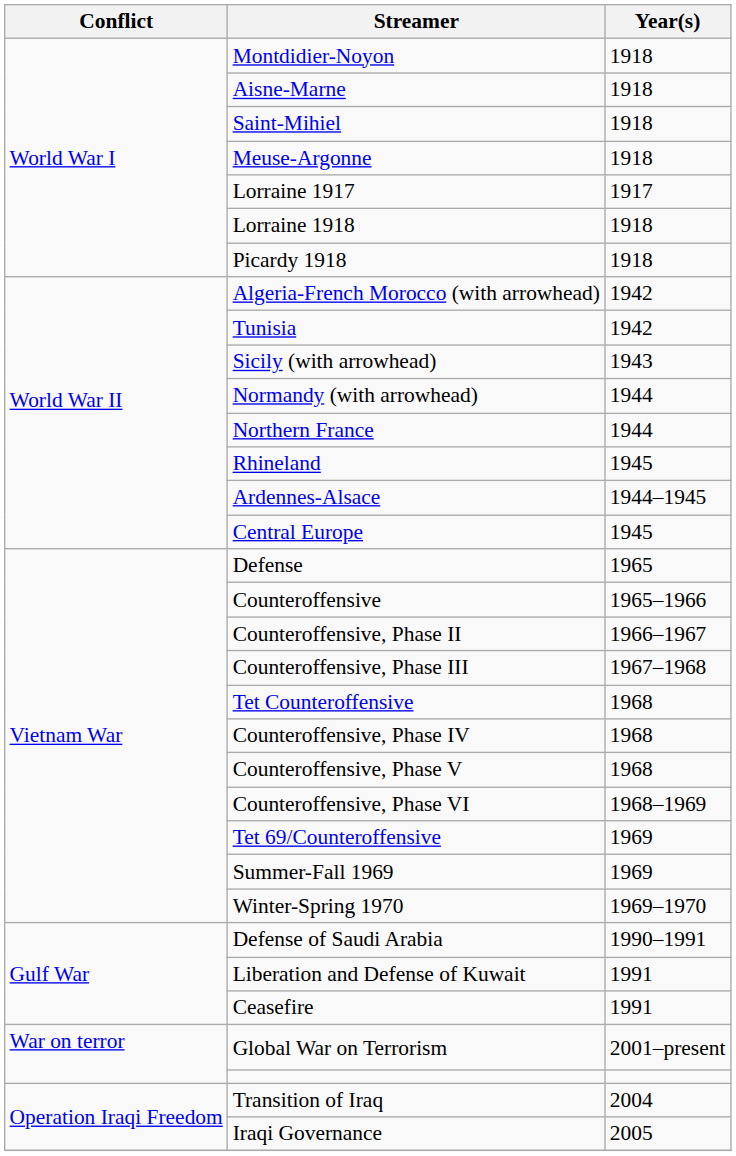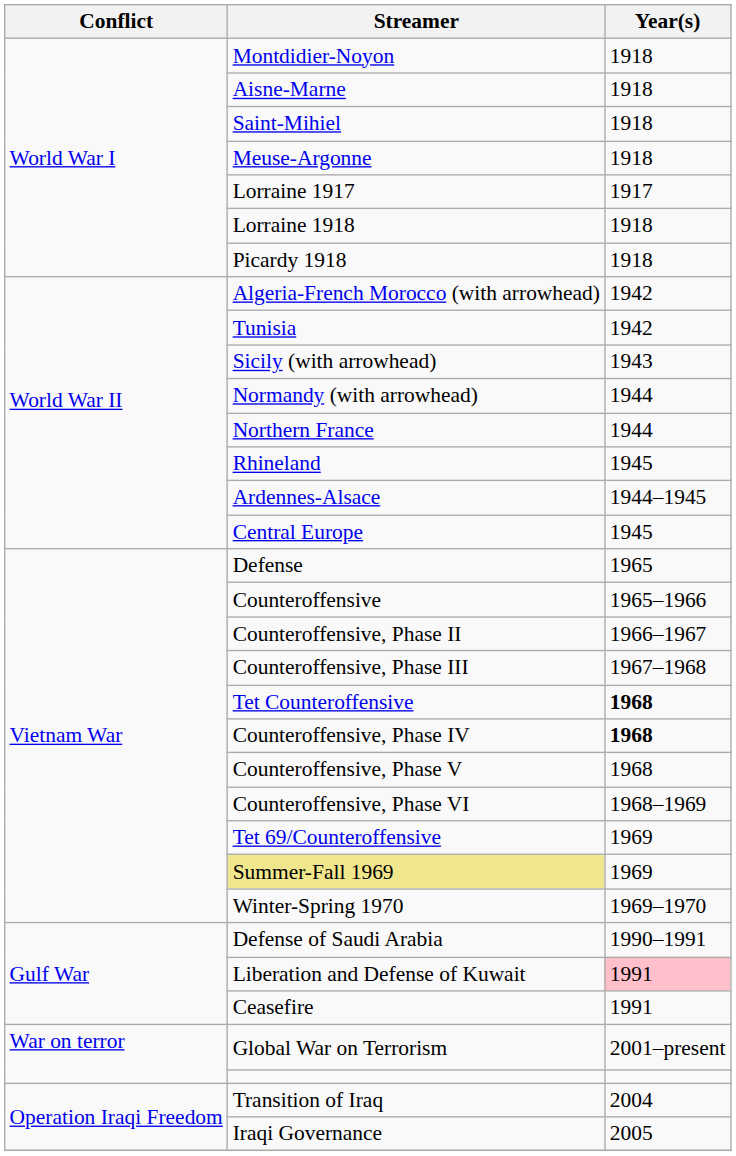(631, 701) normal -> (631, 701) bold
(631, 735) normal -> (631, 735) bold
(313, 871) no background -> (313, 871) khaki background
(631, 973) no background -> (631, 973) pink background
